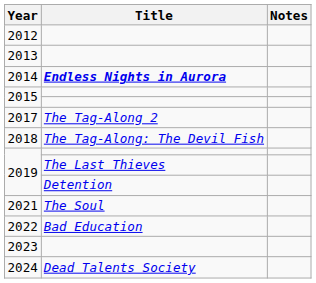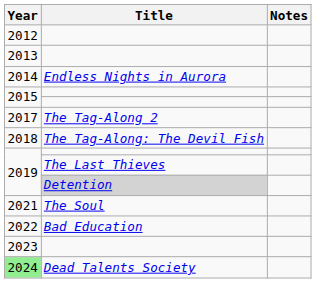(135, 76) bold -> (135, 76) normal
(78, 185) no background -> (78, 185) lightgrey background
(23, 267) no background -> (23, 267) lightgreen background
